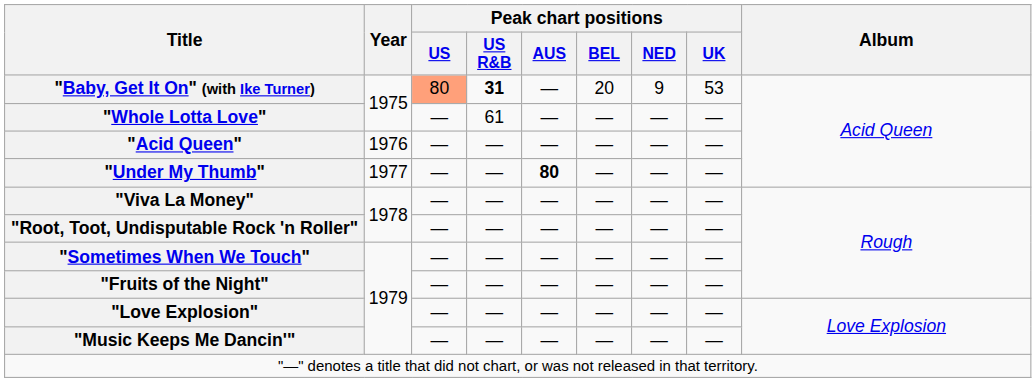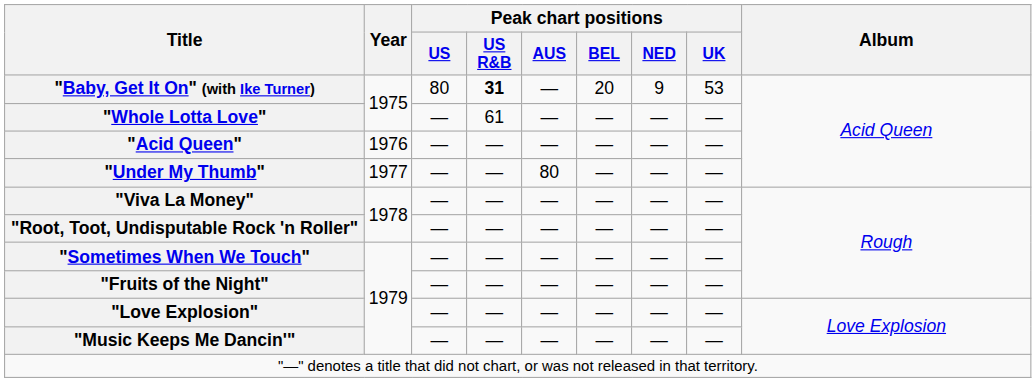(439, 88) lightsalmon background -> (439, 88) no background
(549, 172) bold -> (549, 172) normal
